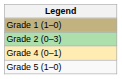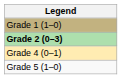(34, 39) normal -> (34, 39) bold
